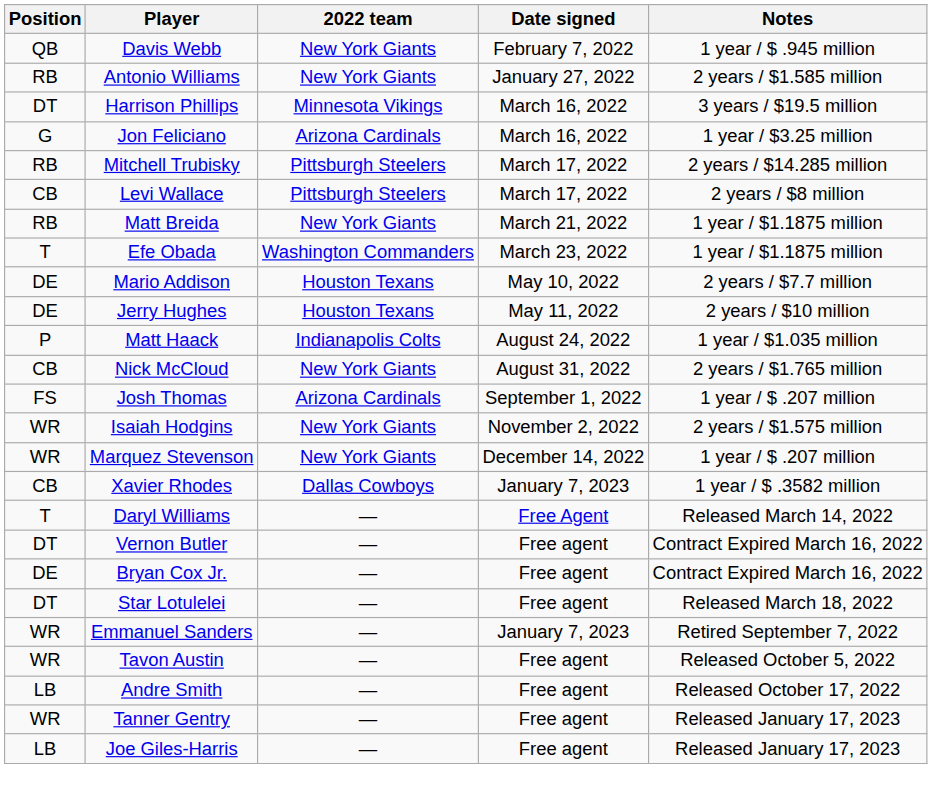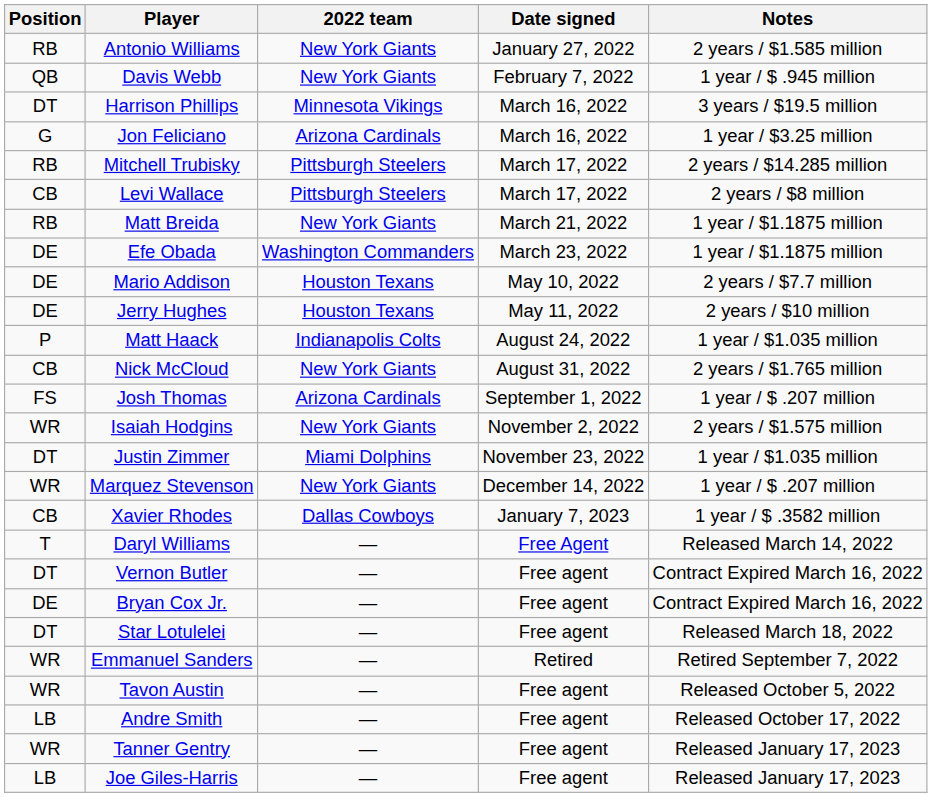rows swapped: (172, 77) <-> (172, 48)
(45, 252) T -> (45, 252) DE
+ row: (172, 456)
(563, 631) January 7, 2023 -> (563, 661) Retired
